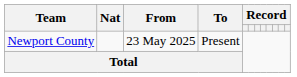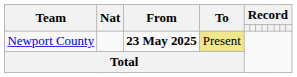(161, 41) normal -> (162, 41) bold
(220, 41) no background -> (222, 41) khaki background
